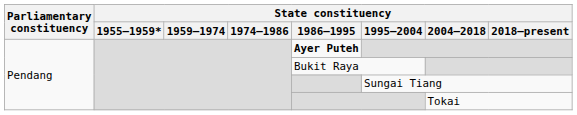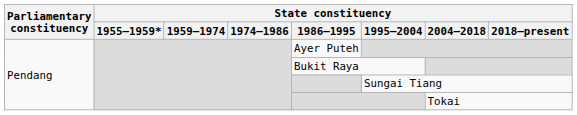(326, 48) bold -> (326, 48) normal
